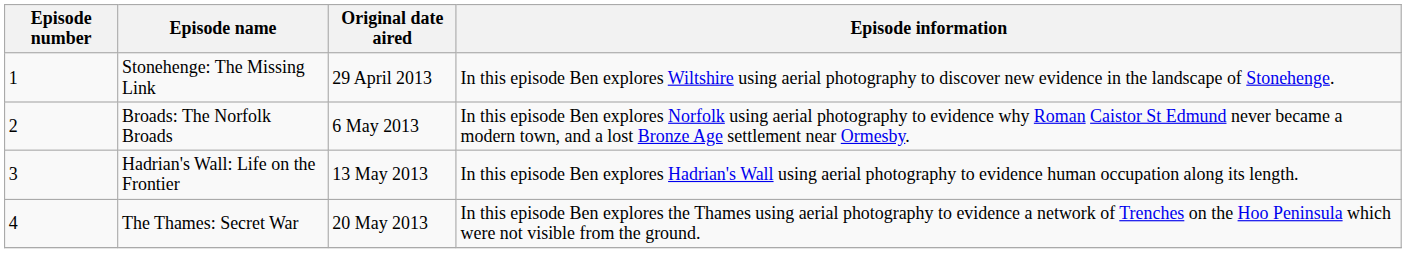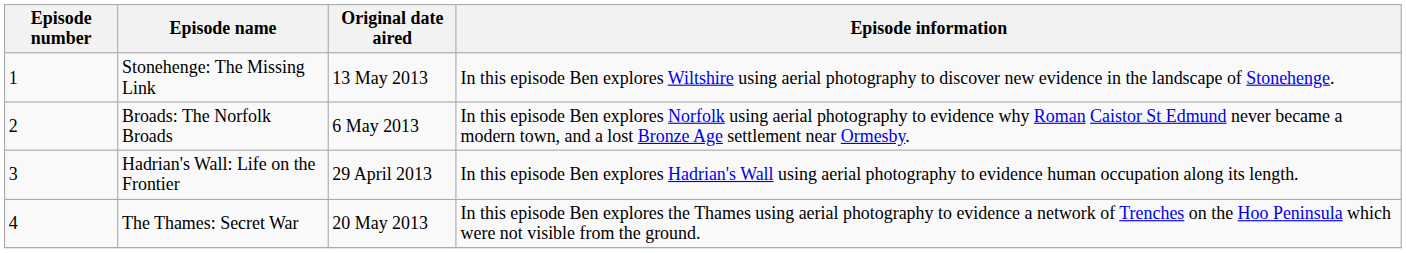(382, 77) 29 April 2013 -> (380, 77) 13 May 2013
(380, 174) 13 May 2013 -> (382, 174) 29 April 2013
